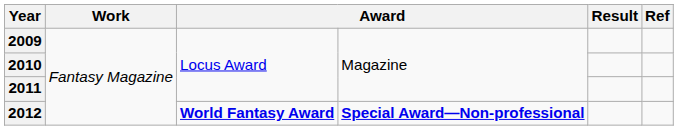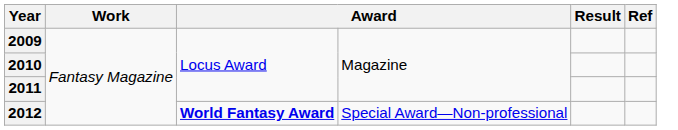(463, 112) bold -> (454, 112) normal
